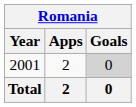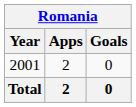(109, 65) lightgrey background -> (109, 65) no background
